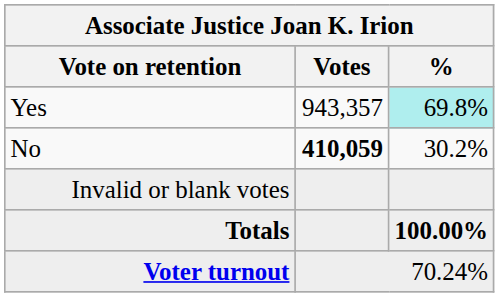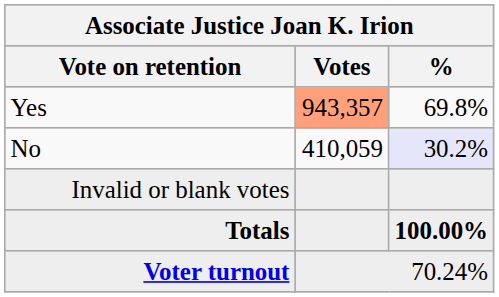(343, 107) no background -> (343, 107) lightsalmon background
(456, 107) paleturquoise background -> (456, 107) no background
(343, 148) bold -> (343, 148) normal
(456, 148) no background -> (456, 148) lavender background
